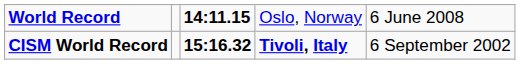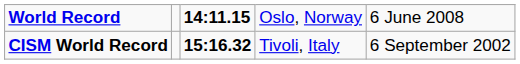(303, 45) bold -> (299, 45) normal
